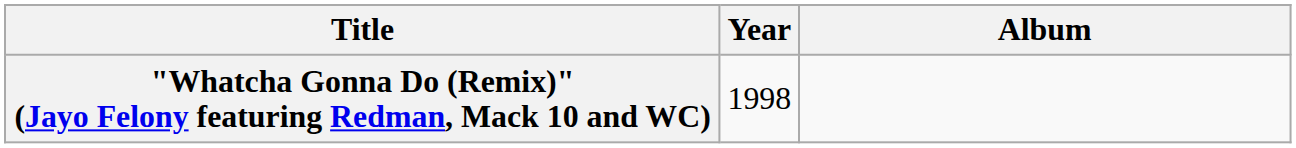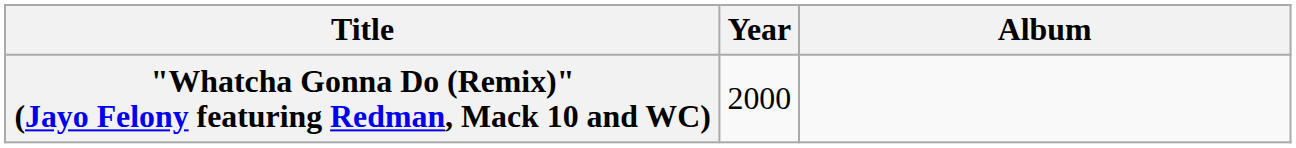(759, 98) 1998 -> (759, 98) 2000
